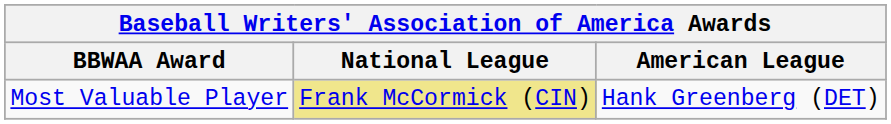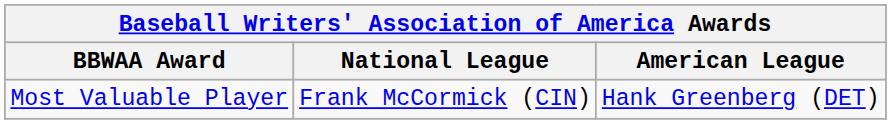(445, 99) khaki background -> (445, 99) no background
